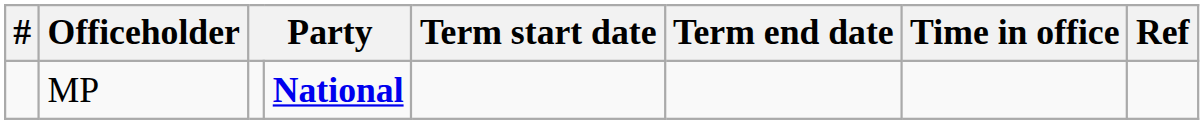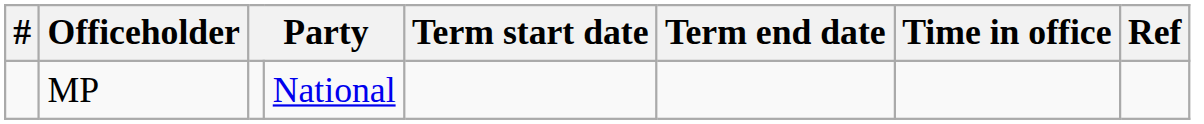(338, 89) bold -> (334, 89) normal
